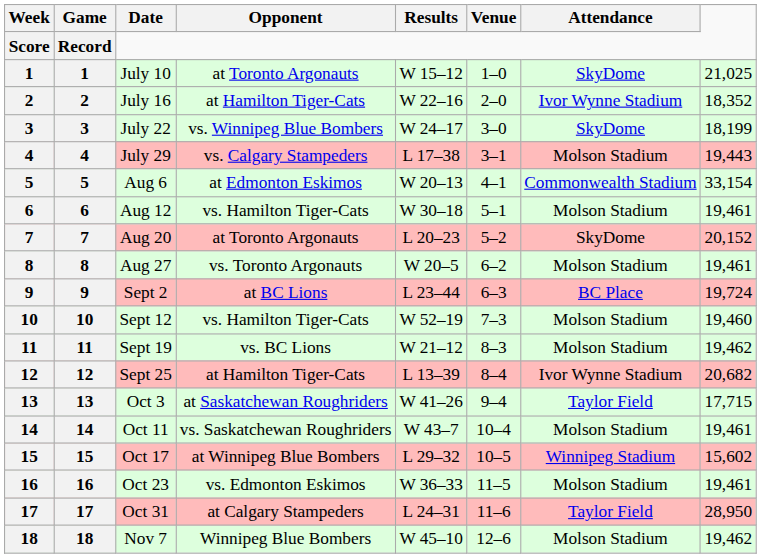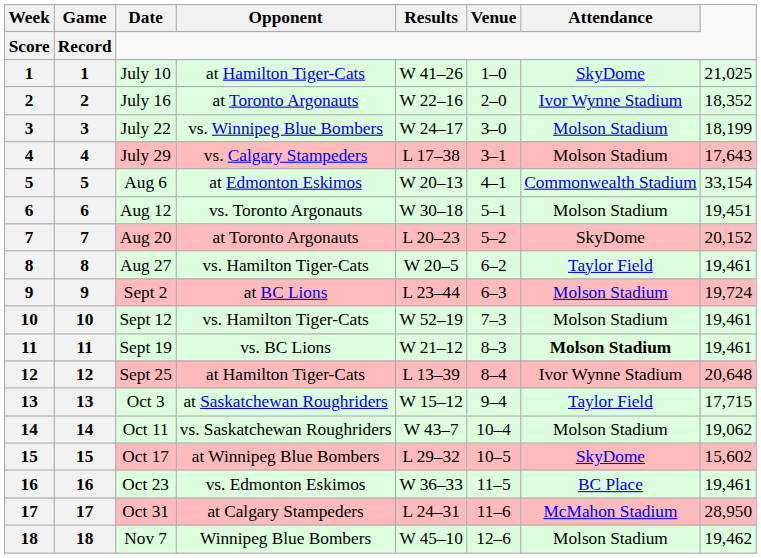(286, 73) at Toronto Argonauts -> (286, 73) at Hamilton Tiger-Cats
(431, 73) W 15–12 -> (431, 73) W 41–26
(286, 100) at Hamilton Tiger-Cats -> (286, 100) at Toronto Argonauts
(610, 127) SkyDome -> (610, 127) Molson Stadium
(728, 155) 19,443 -> (728, 155) 17,643
(286, 210) vs. Hamilton Tiger-Cats -> (286, 210) vs. Toronto Argonauts
(728, 210) 19,461 -> (728, 210) 19,451
(286, 264) vs. Toronto Argonauts -> (286, 264) vs. Hamilton Tiger-Cats
(610, 264) Molson Stadium -> (610, 264) Taylor Field
(610, 292) BC Place -> (610, 292) Molson Stadium
(728, 319) 19,460 -> (728, 319) 19,461
(610, 347) normal -> (610, 347) bold
(728, 347) 19,462 -> (728, 347) 19,461
(728, 374) 20,682 -> (728, 374) 20,648
(431, 401) W 41–26 -> (431, 401) W 15–12
(728, 429) 19,461 -> (728, 429) 19,062
(610, 456) Winnipeg Stadium -> (610, 456) SkyDome
(610, 484) Molson Stadium -> (610, 484) BC Place
(610, 511) Taylor Field -> (610, 511) McMahon Stadium
